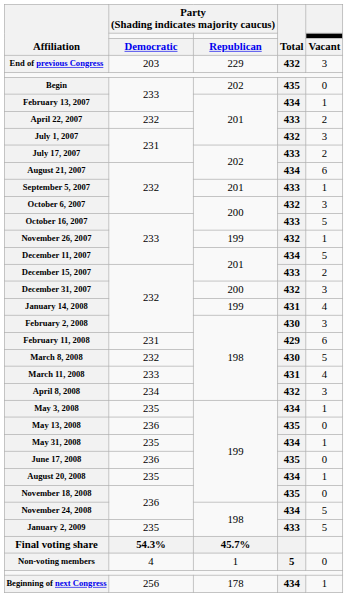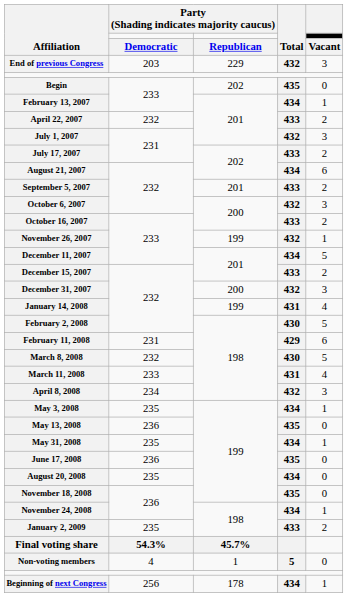(324, 187) 1 -> (324, 187) 2
(324, 221) 5 -> (324, 221) 2
(324, 323) 3 -> (324, 323) 5
(324, 476) 1 -> (324, 476) 0
(324, 510) 5 -> (324, 510) 1
(324, 527) 5 -> (324, 527) 2
